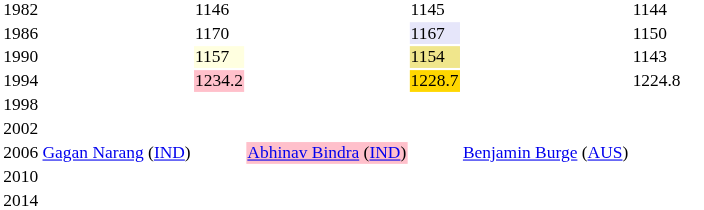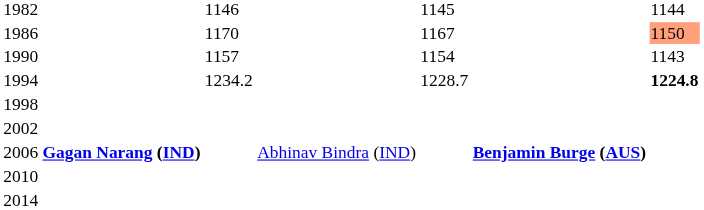(428, 33) lavender background -> (437, 33) no background
(650, 33) no background -> (668, 33) lightsalmon background
(212, 56) lightyellow background -> (222, 56) no background
(428, 56) khaki background -> (437, 56) no background
(219, 80) pink background -> (229, 80) no background
(435, 80) gold background -> (444, 80) no background
(657, 80) normal -> (674, 80) bold
(117, 152) normal -> (121, 152) bold
(327, 152) pink background -> (337, 152) no background
(546, 152) normal -> (559, 152) bold
